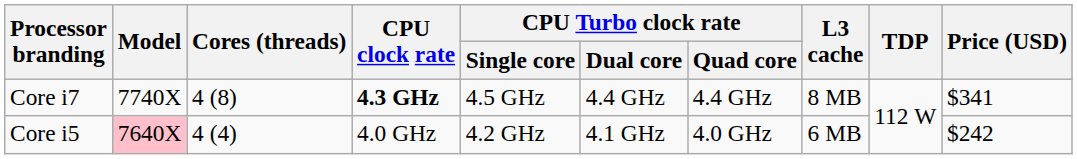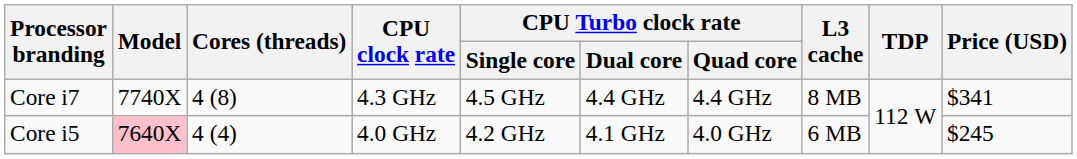(398, 97) bold -> (397, 97) normal
(970, 134) $242 -> (970, 134) $245
